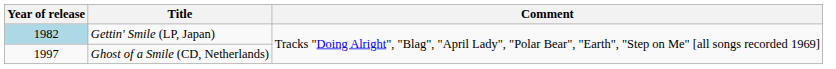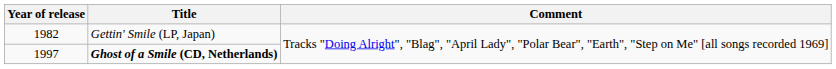(46, 34) lightblue background -> (46, 34) no background
(180, 53) normal -> (184, 53) bold
